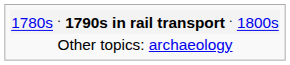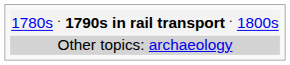(145, 44) no background -> (145, 44) lightgrey background
